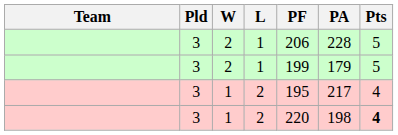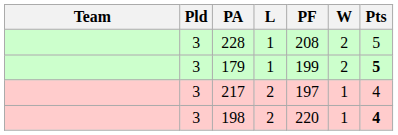columns swapped: (228, 17) <-> (339, 17)
(297, 42) 206 -> (307, 42) 208
(376, 67) normal -> (376, 67) bold
(297, 92) 195 -> (307, 92) 197
